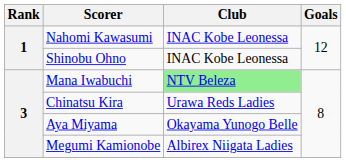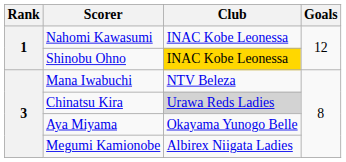(227, 59) no background -> (227, 59) gold background
(201, 80) lightgreen background -> (201, 80) no background
(221, 102) no background -> (221, 102) lightgrey background
